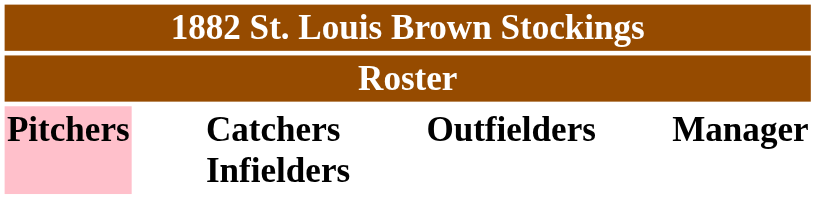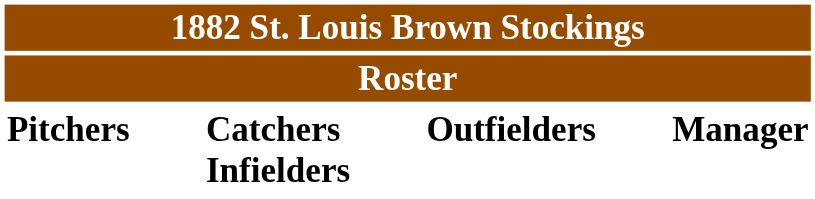(68, 128) pink background -> (68, 128) no background
